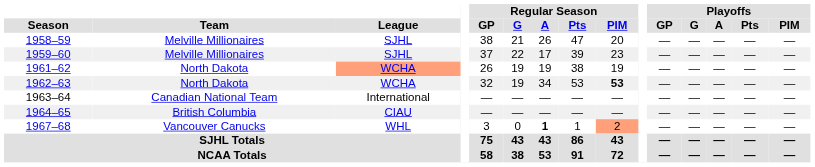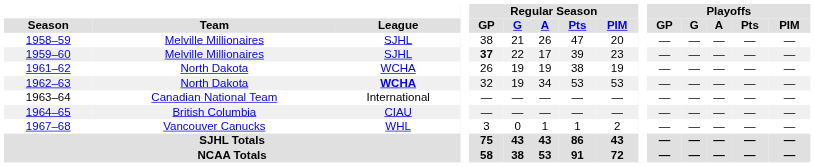(486, 54) normal -> (486, 54) bold
(398, 68) lightsalmon background -> (398, 68) no background
(398, 83) normal -> (398, 83) bold
(617, 83) bold -> (617, 83) normal
(545, 126) bold -> (545, 126) normal
(617, 126) lightsalmon background -> (617, 126) no background
